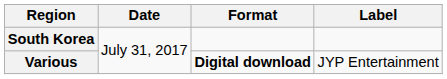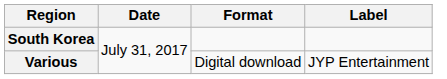(253, 62) bold -> (248, 62) normal
